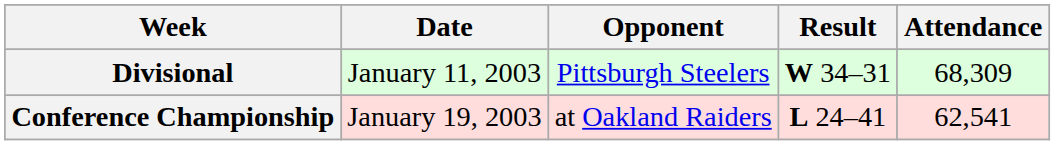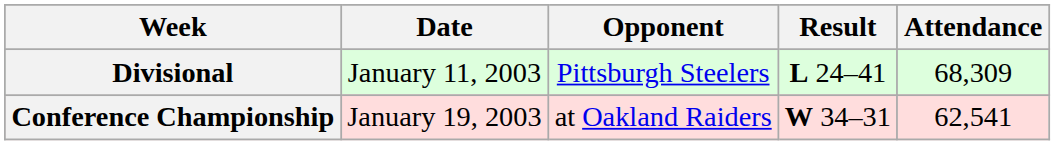(838, 71) W 34–31 -> (838, 71) L 24–41
(838, 116) L 24–41 -> (838, 116) W 34–31
